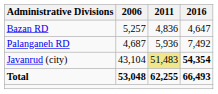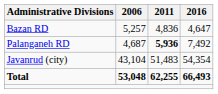(167, 44) normal -> (167, 44) bold
(164, 60) khaki background -> (164, 60) no background
(197, 60) bold -> (197, 60) normal
